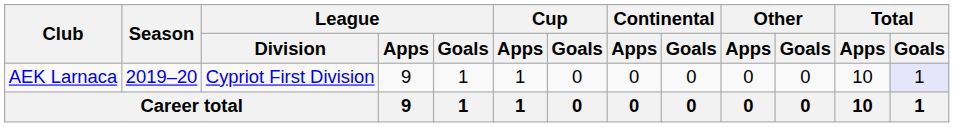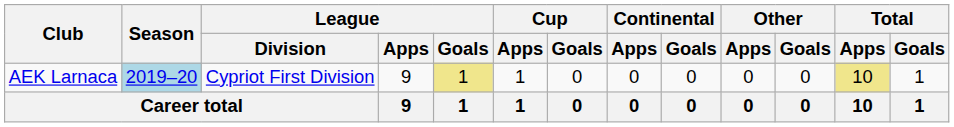(162, 77) no background -> (162, 77) lightblue background
(463, 77) no background -> (463, 77) khaki background
(862, 77) no background -> (862, 77) khaki background
(919, 77) lavender background -> (919, 77) no background
